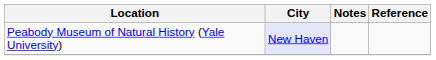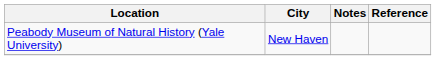(298, 38) lavender background -> (298, 38) no background
